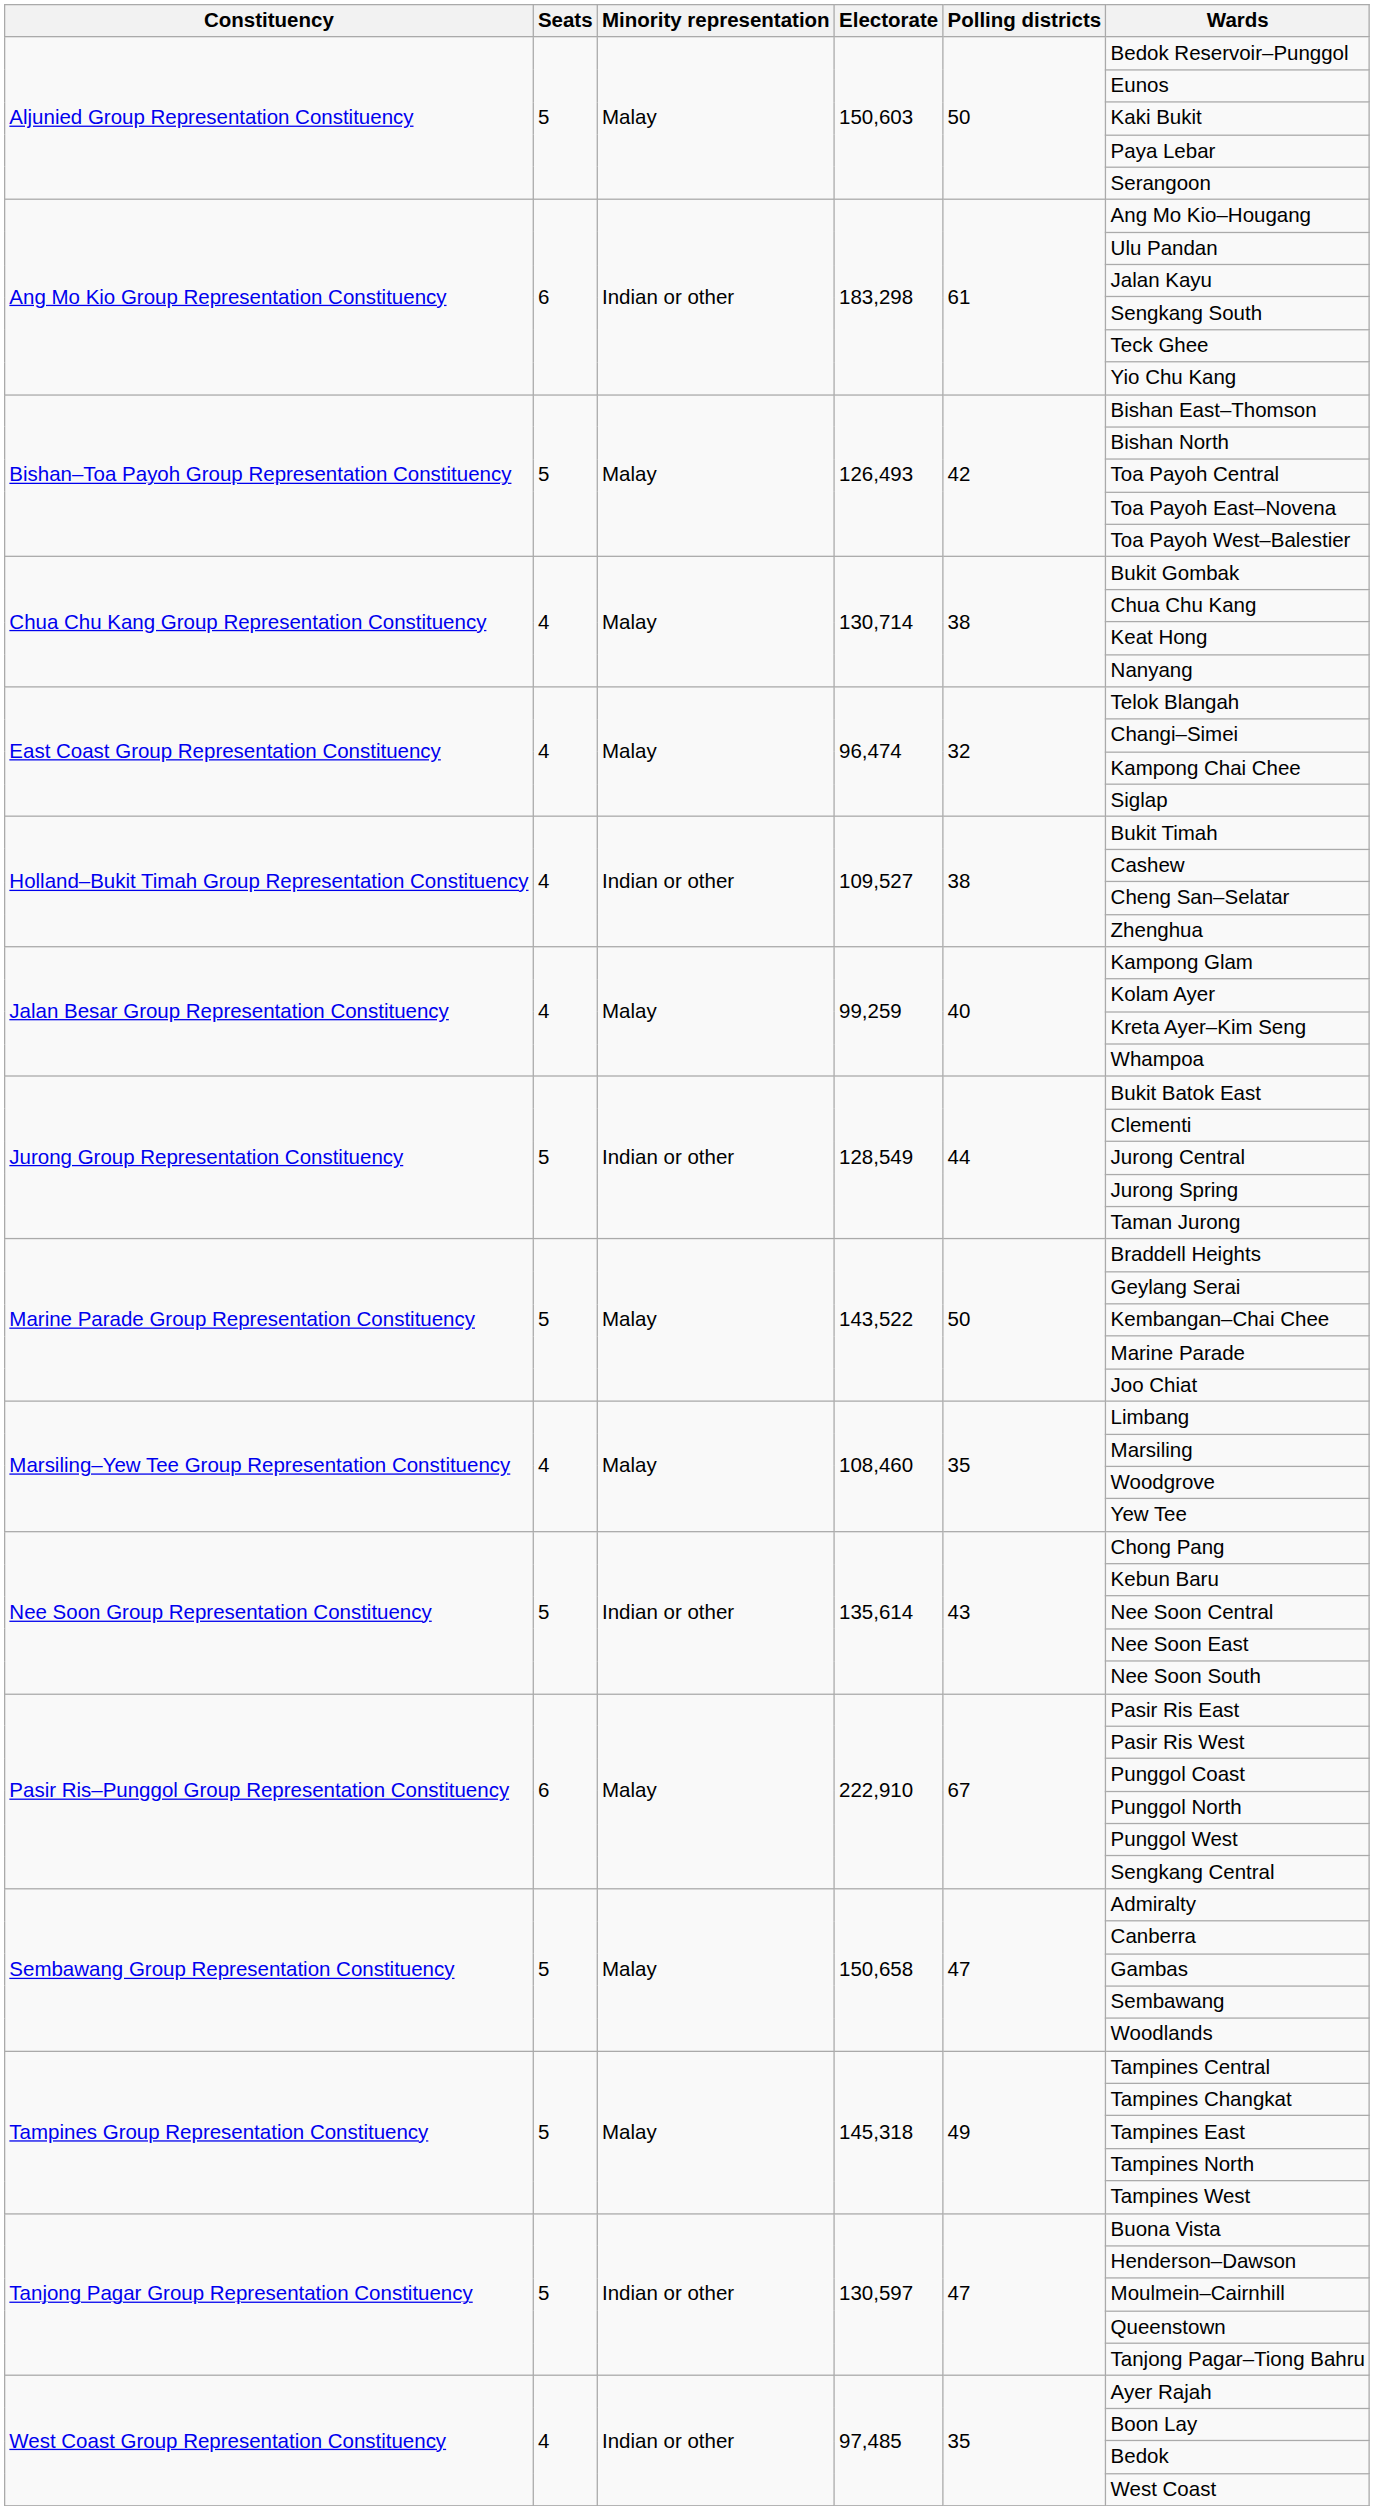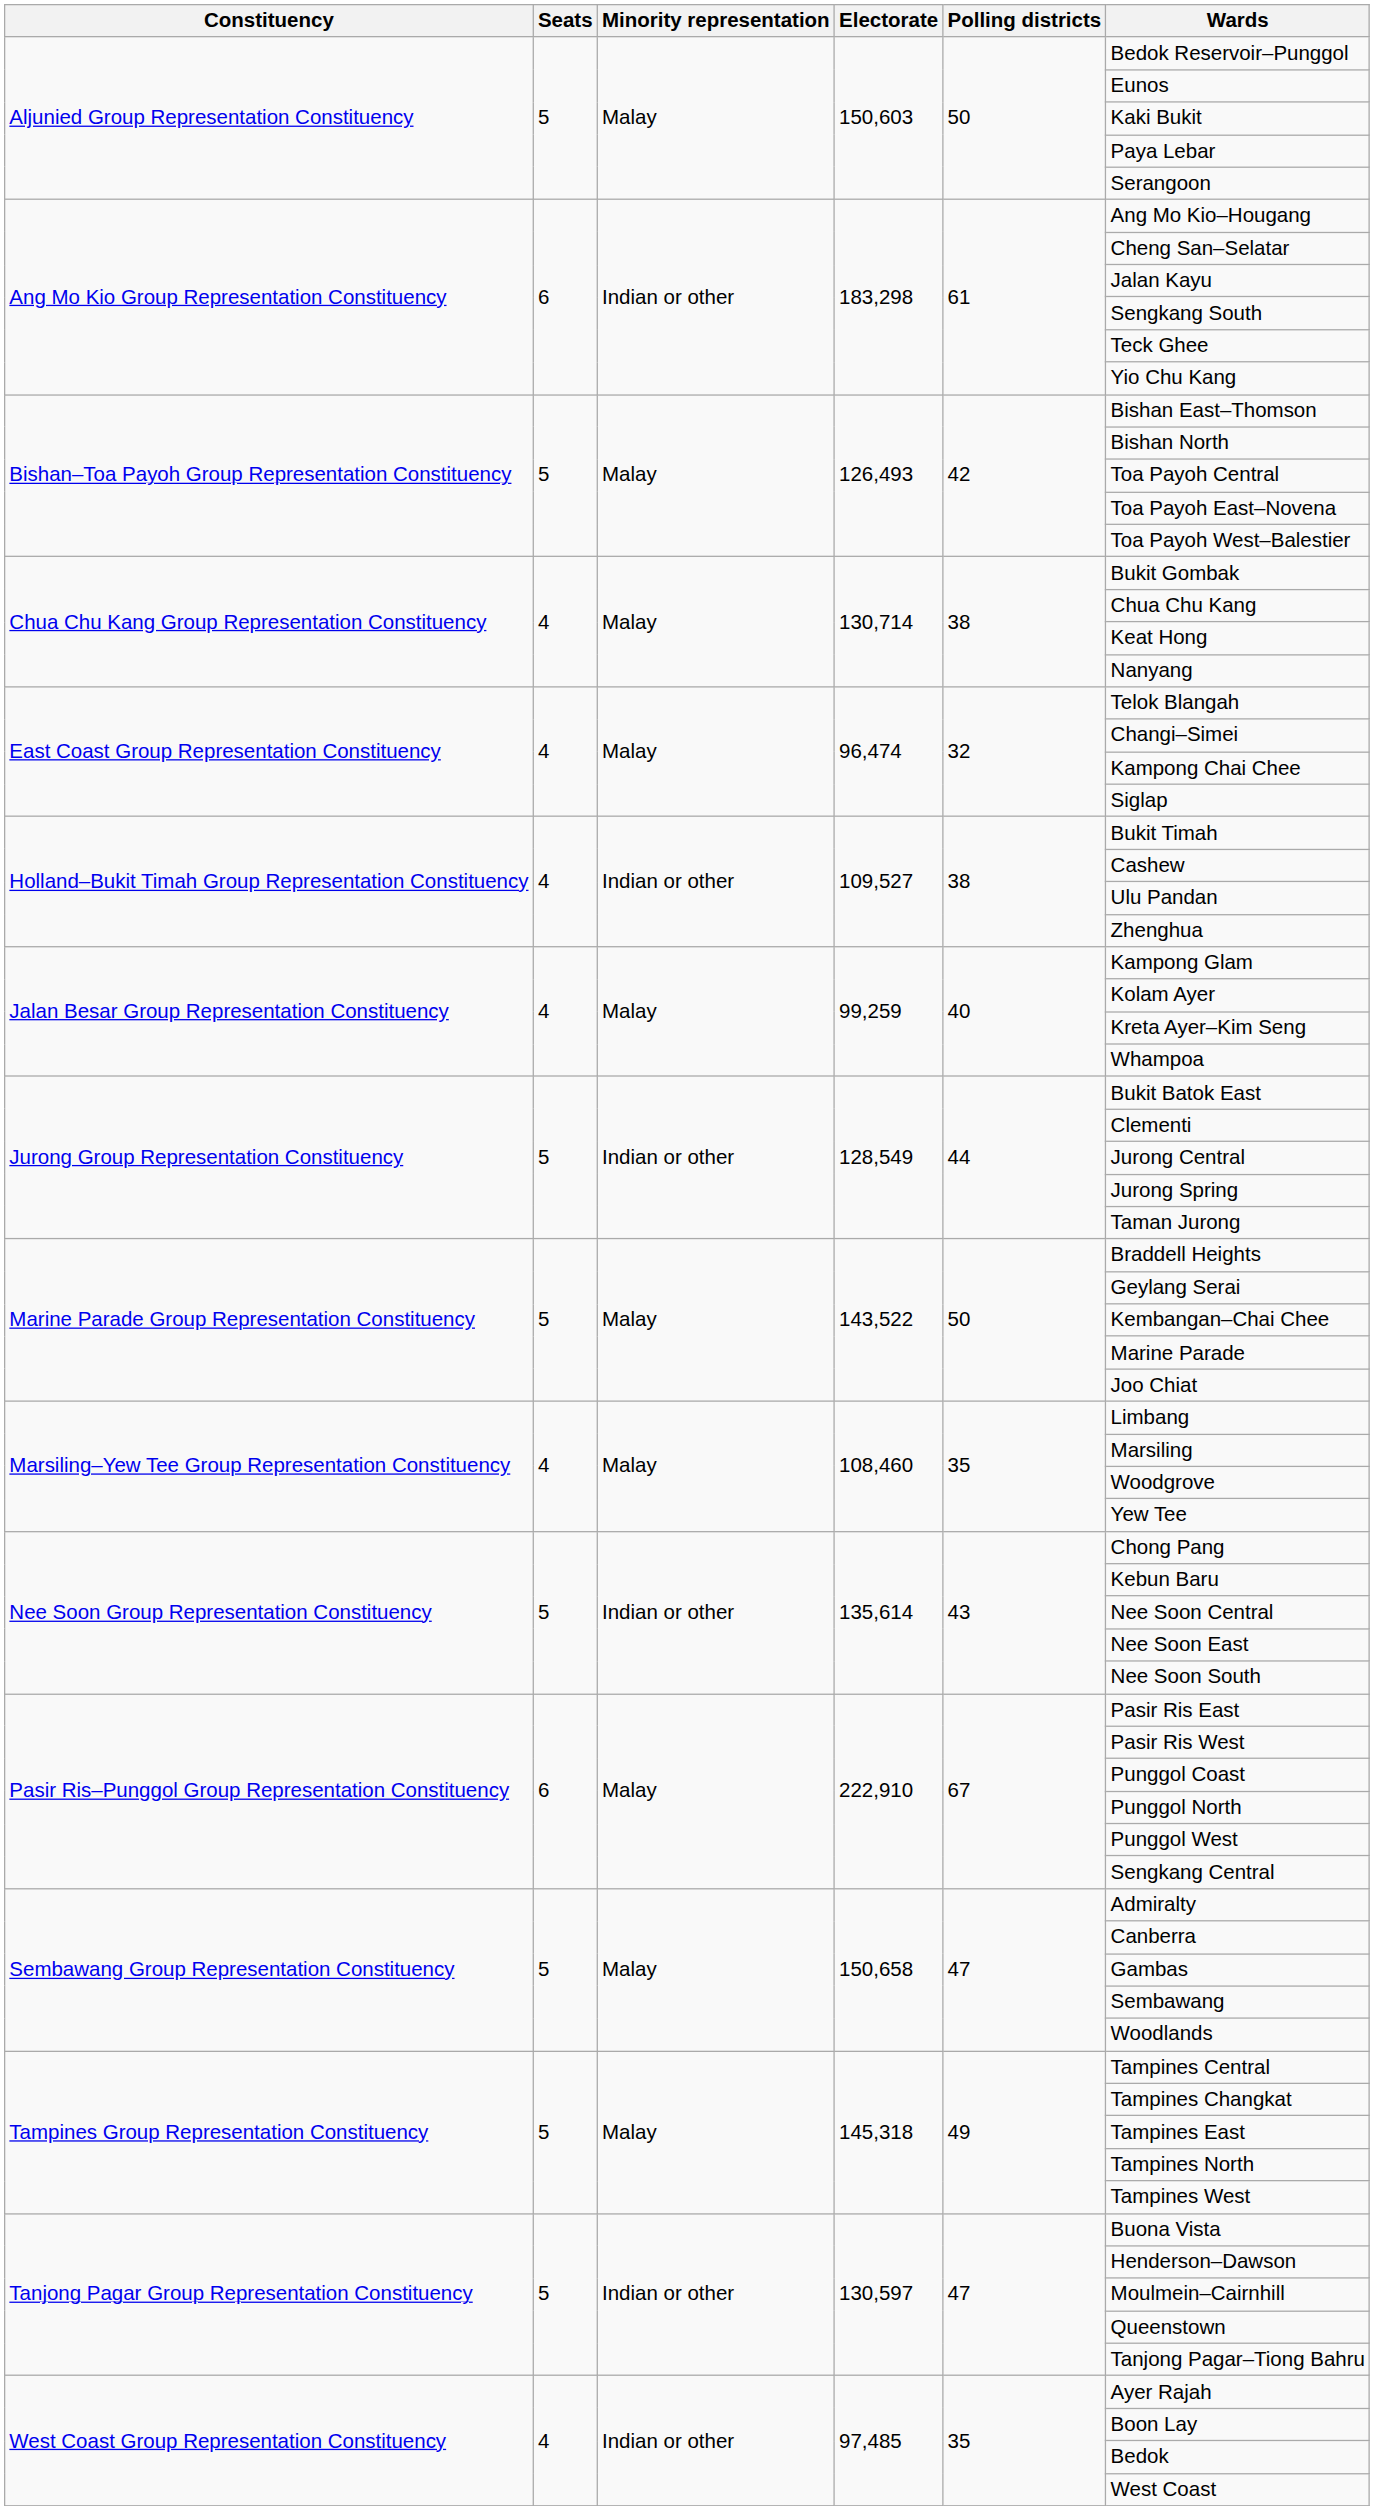(1164, 248) Ulu Pandan -> (1200, 248) Cheng San–Selatar
(1200, 897) Cheng San–Selatar -> (1164, 897) Ulu Pandan
